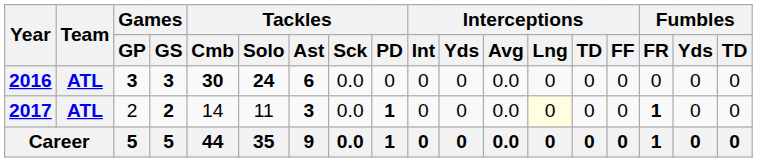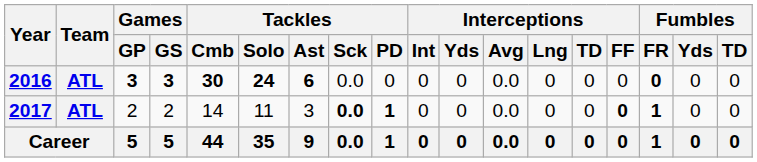(656, 80) normal -> (656, 80) bold
(169, 111) bold -> (169, 111) normal
(309, 111) bold -> (309, 111) normal
(350, 111) normal -> (350, 111) bold
(550, 111) lightyellow background -> (550, 111) no background
(623, 111) normal -> (623, 111) bold
